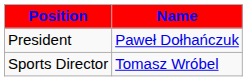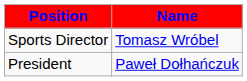rows swapped: (40, 40) <-> (58, 64)
